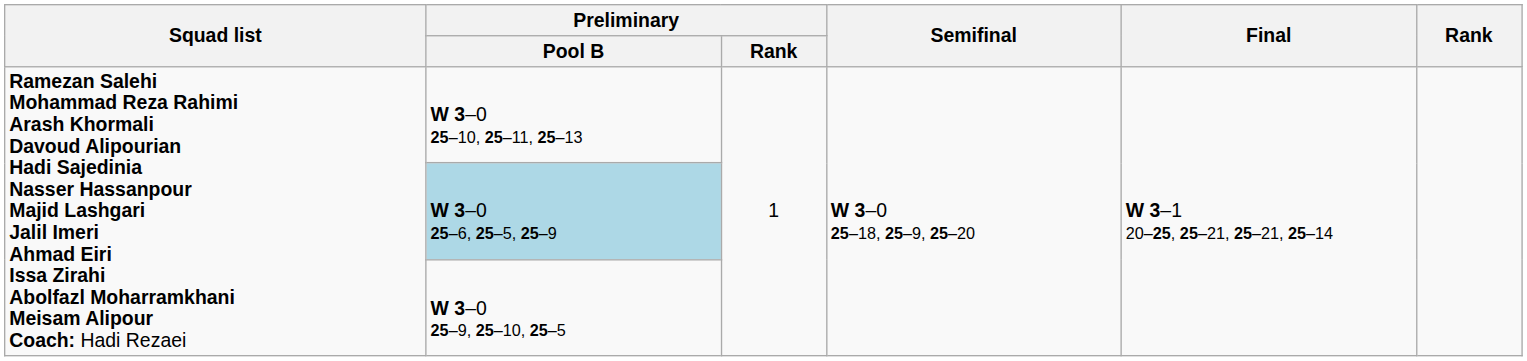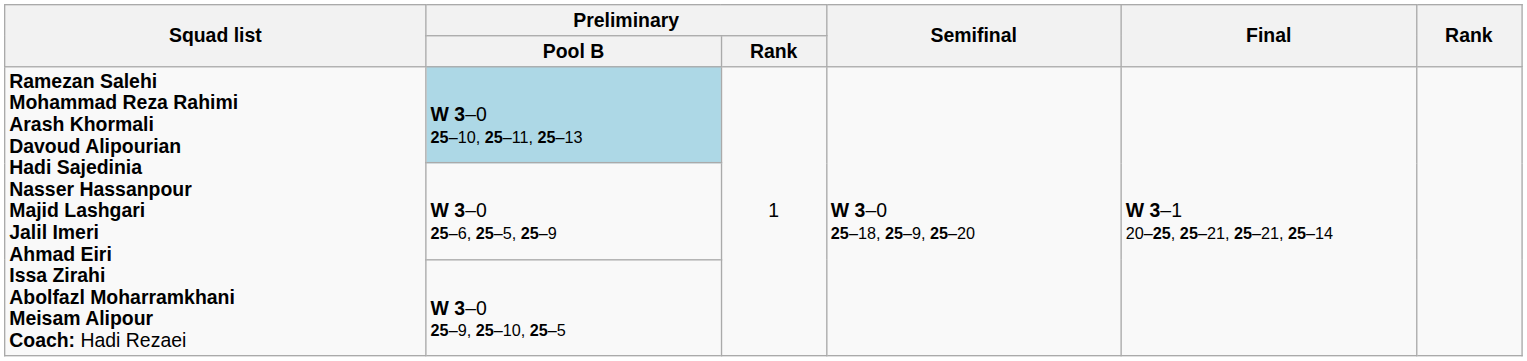(507, 126) no background -> (507, 126) lightblue background
(494, 222) lightblue background -> (494, 222) no background
